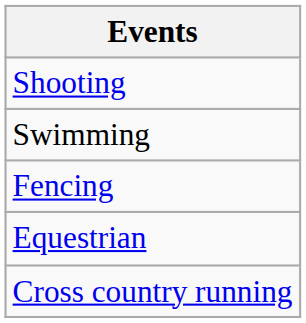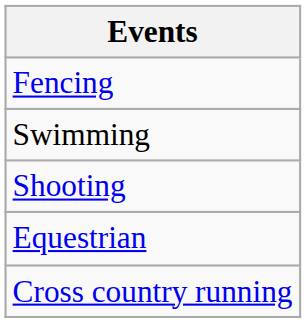(69, 83) Shooting -> (63, 83) Fencing
(63, 186) Fencing -> (69, 186) Shooting
